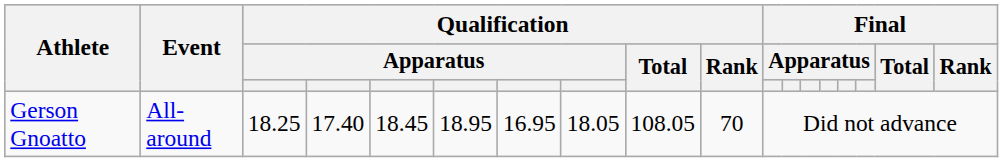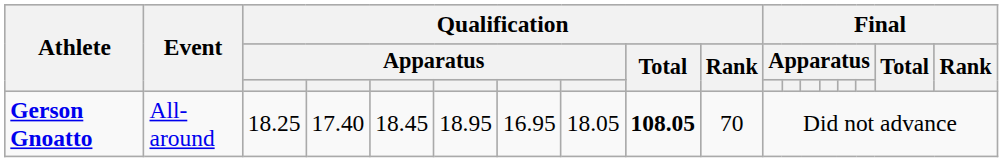(48, 123) normal -> (51, 123) bold
(663, 123) normal -> (663, 123) bold
